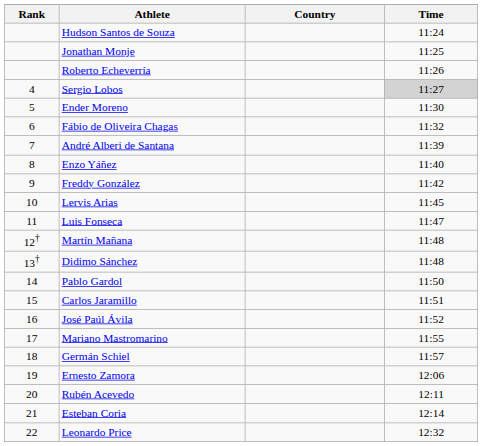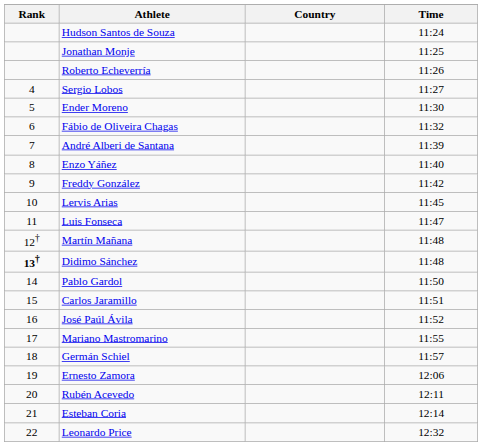(431, 89) lightgrey background -> (431, 89) no background
(32, 261) normal -> (32, 261) bold
